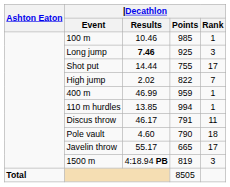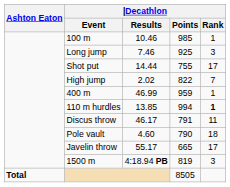(146, 52) bold -> (146, 52) normal
(213, 107) normal -> (213, 107) bold
